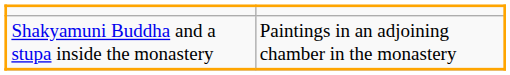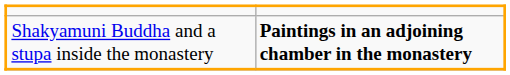(358, 42) normal -> (366, 42) bold
